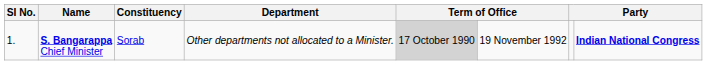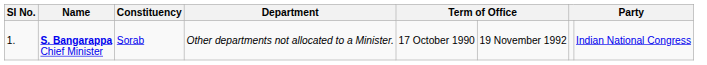(437, 40) lightgrey background -> (437, 40) no background
(638, 40) bold -> (634, 40) normal
